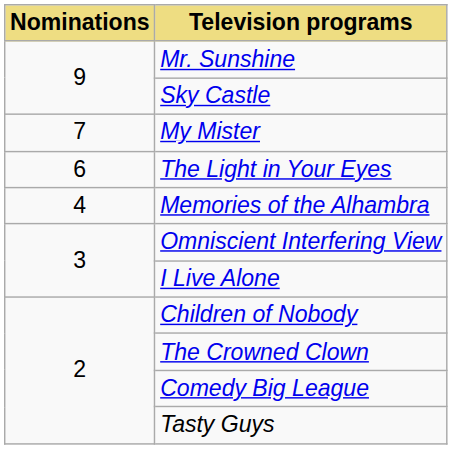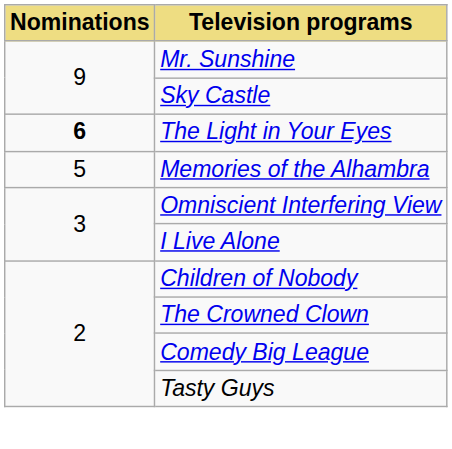- row: (210, 132)
(80, 168) normal -> (80, 132) bold
(80, 205) 4 -> (80, 168) 5
